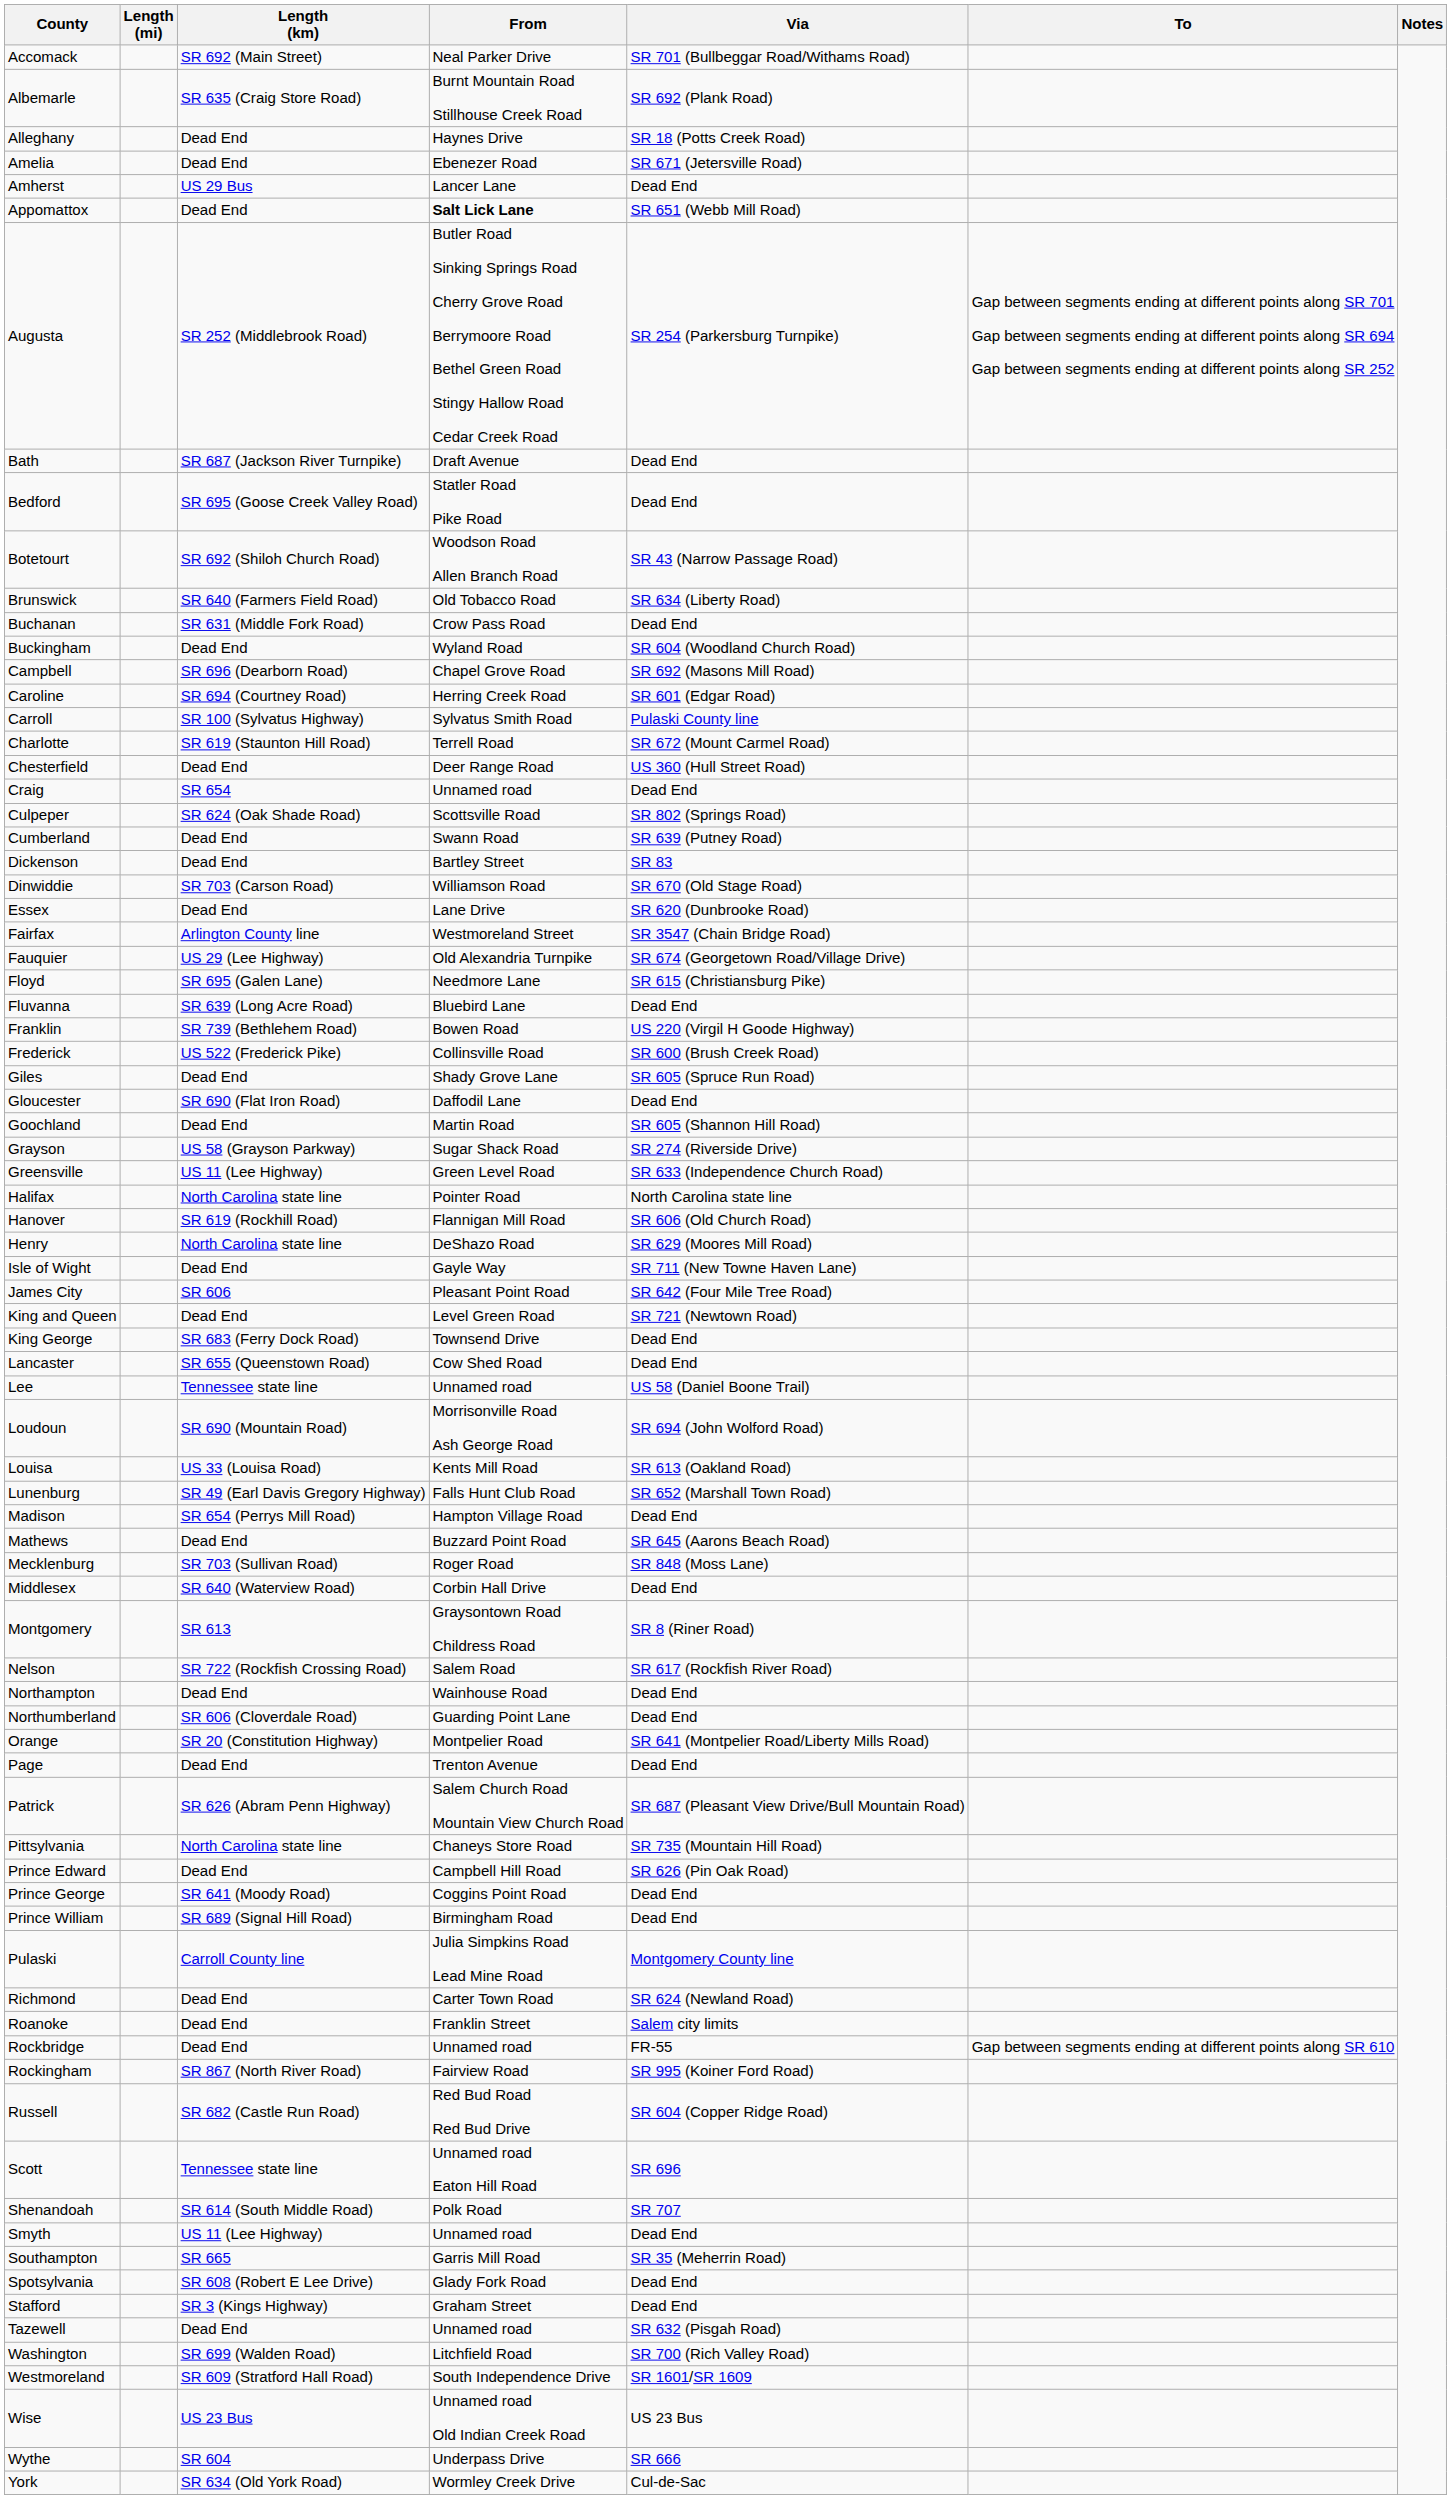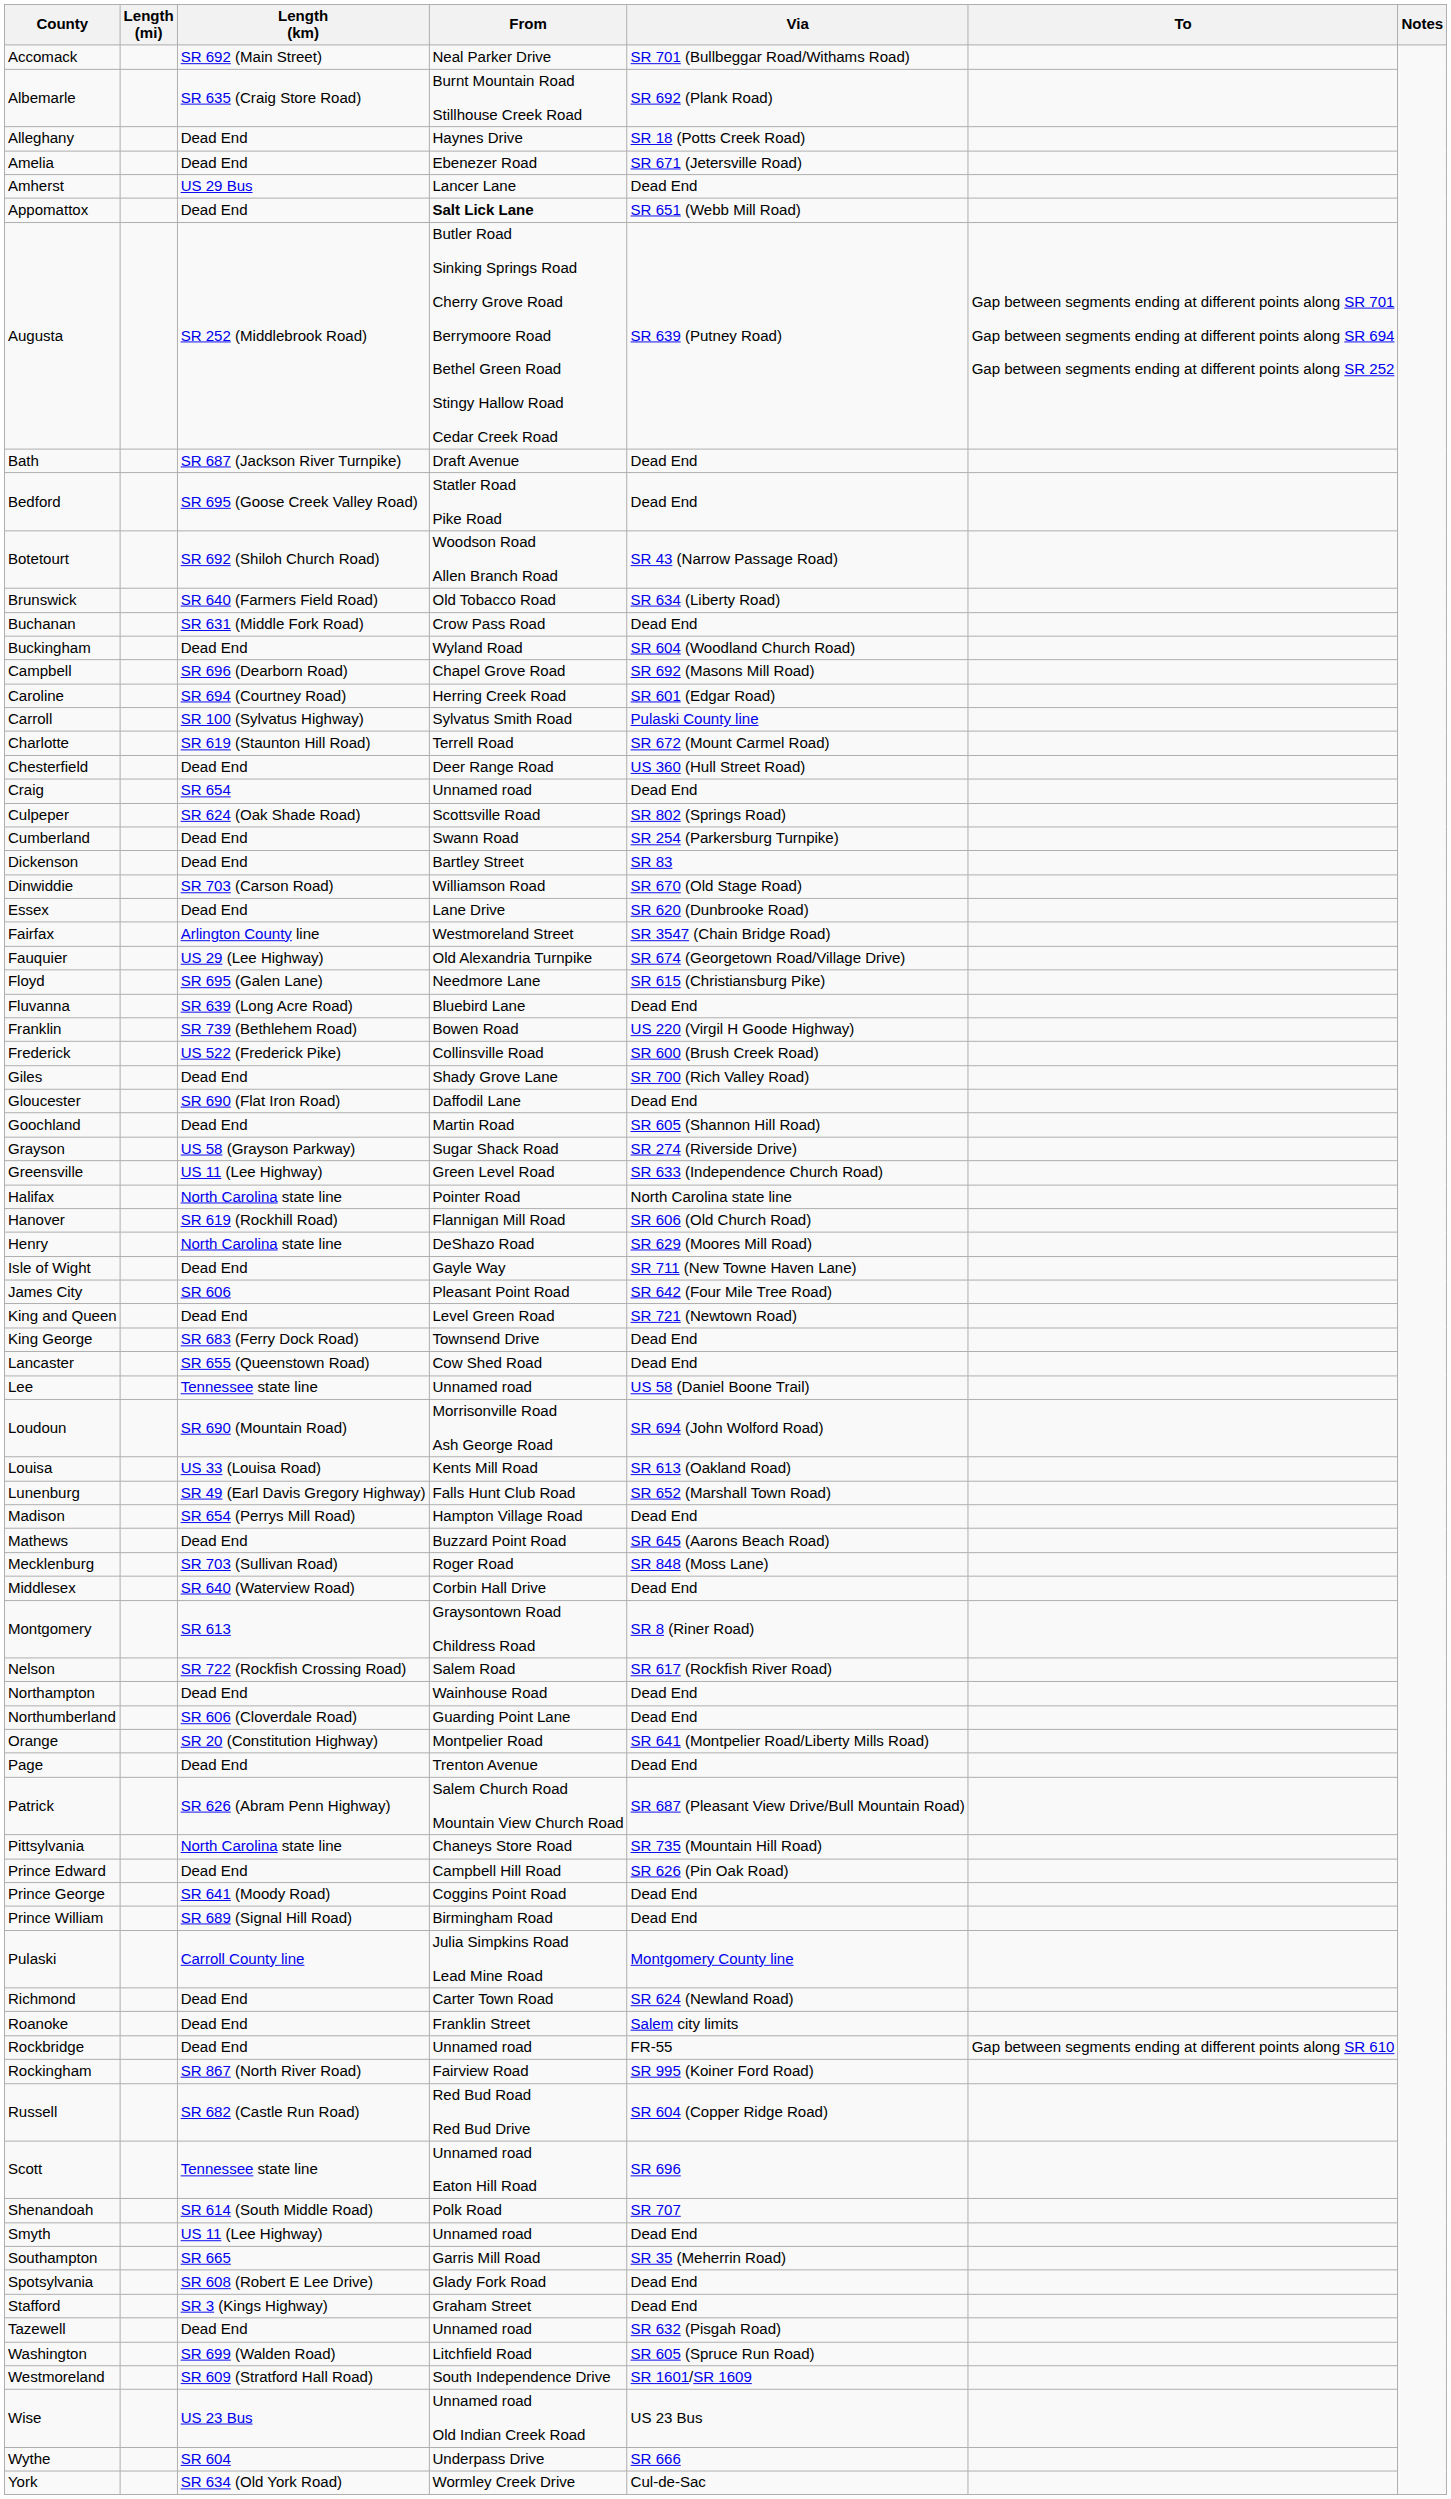(735, 335) SR 254 (Parkersburg Turnpike) -> (706, 335) SR 639 (Putney Road)
(706, 838) SR 639 (Putney Road) -> (735, 838) SR 254 (Parkersburg Turnpike)
(723, 1077) SR 605 (Spruce Run Road) -> (720, 1077) SR 700 (Rich Valley Road)
(720, 2353) SR 700 (Rich Valley Road) -> (723, 2353) SR 605 (Spruce Run Road)
